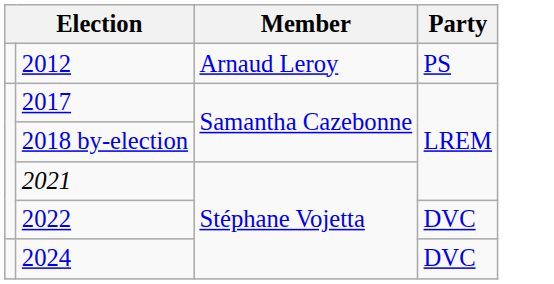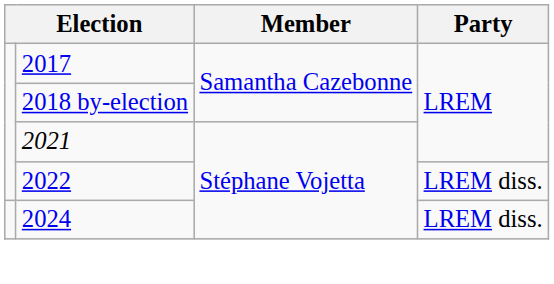- row: (46, 63)
(450, 219) DVC -> (483, 180) LREM diss.
(450, 258) DVC -> (483, 219) LREM diss.
